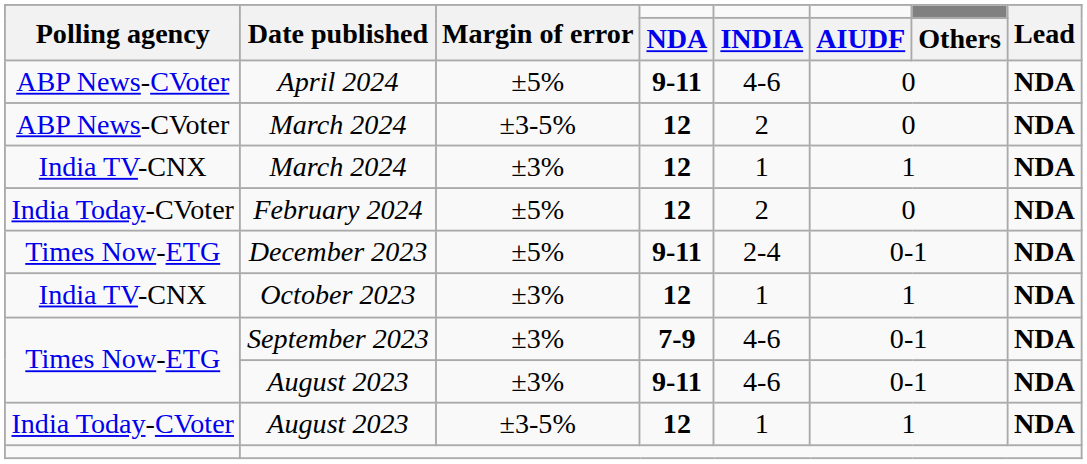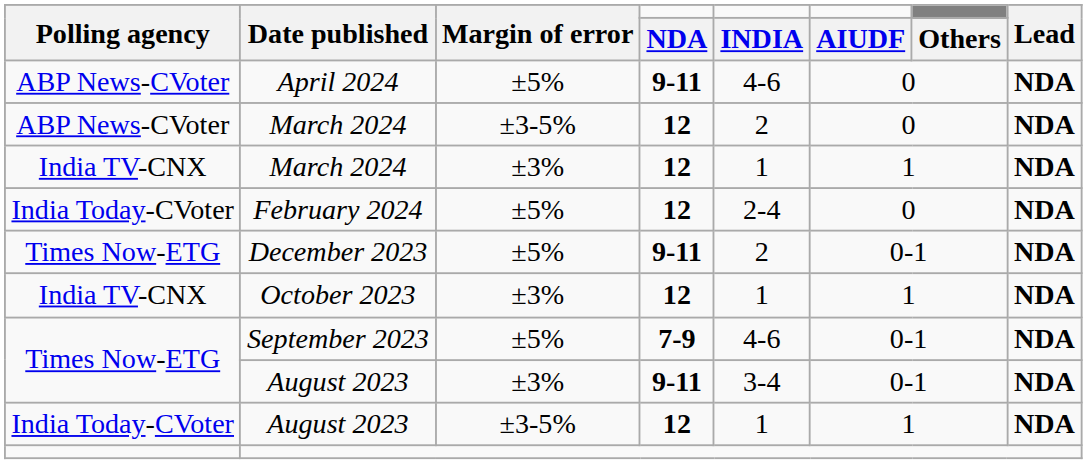(762, 209) 2 -> (762, 209) 2-4
(762, 252) 2-4 -> (762, 252) 2
(538, 337) ±3% -> (538, 337) ±5%
(762, 380) 4-6 -> (762, 380) 3-4
